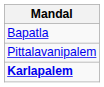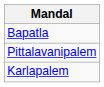(40, 71) bold -> (38, 71) normal
